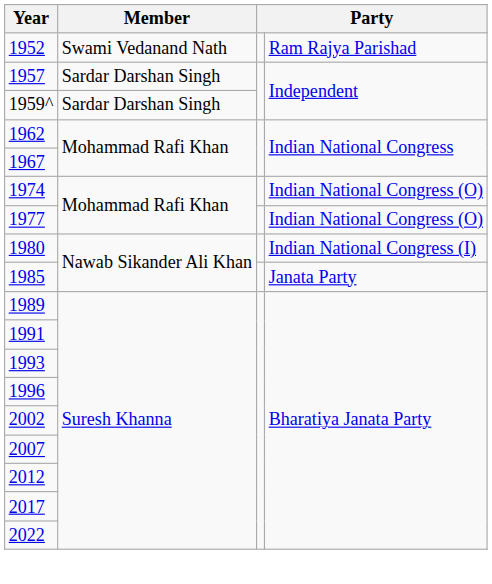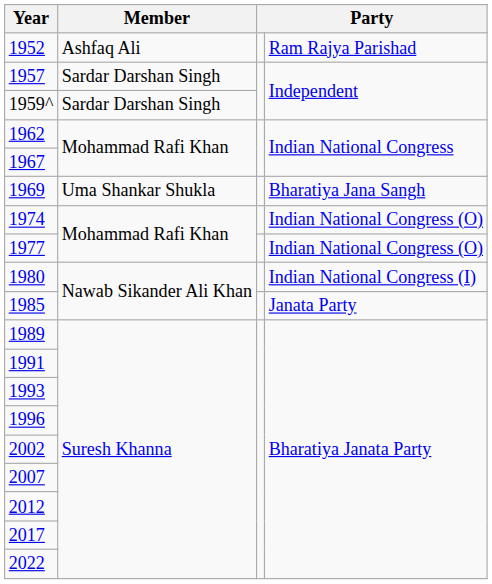(144, 47) Swami Vedanand Nath -> (101, 47) Ashfaq Ali
+ row: (27, 190)
